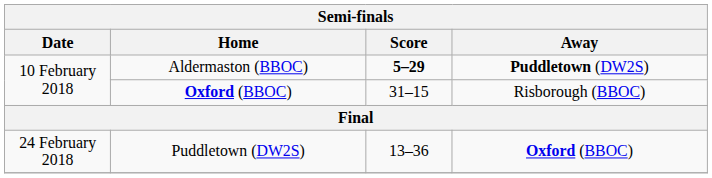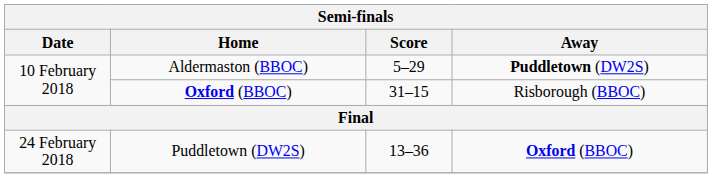(409, 67) bold -> (409, 67) normal
